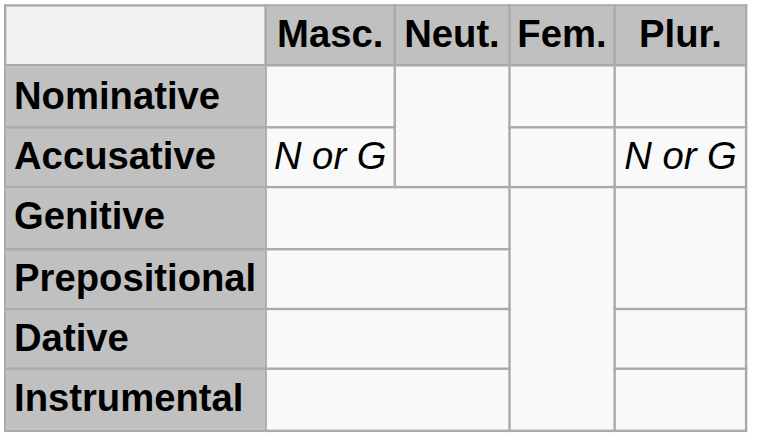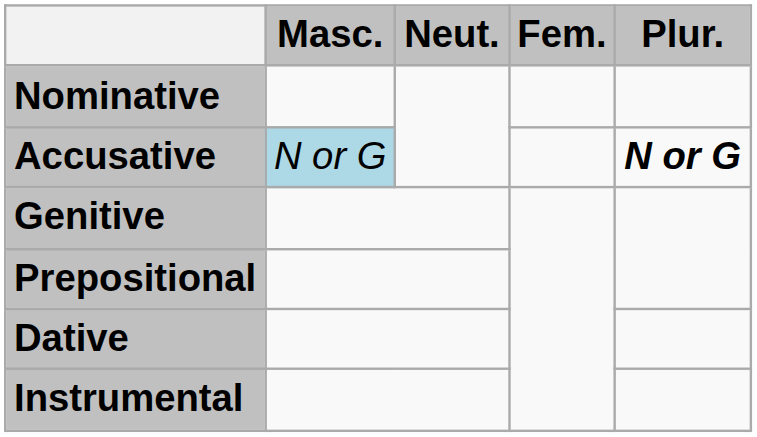(330, 156) no background -> (330, 156) lightblue background
(681, 156) normal -> (683, 156) bold
